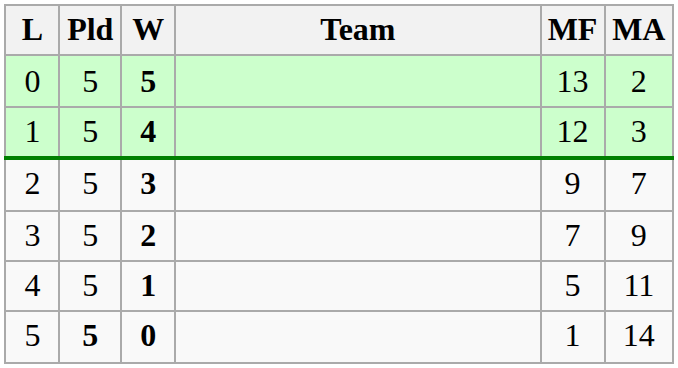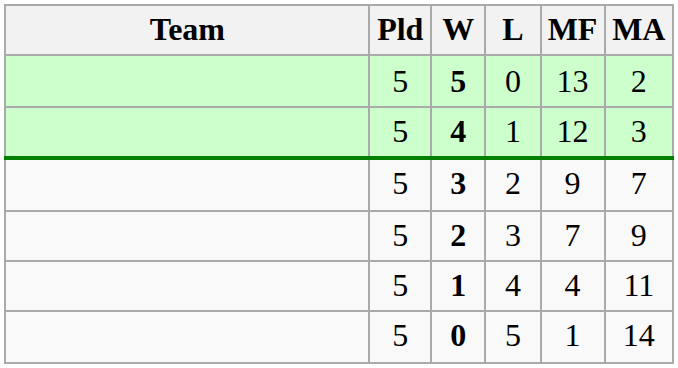columns swapped: (358, 29) <-> (32, 29)
(572, 285) 5 -> (572, 285) 4
(90, 336) bold -> (400, 336) normal
